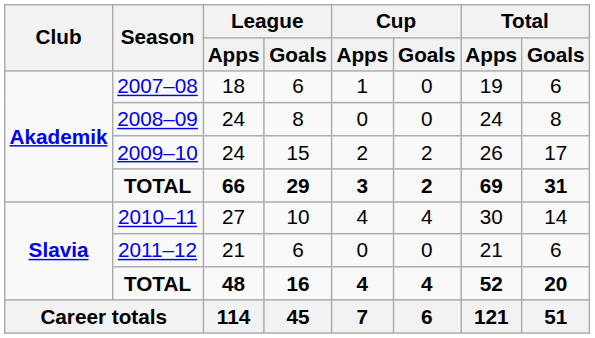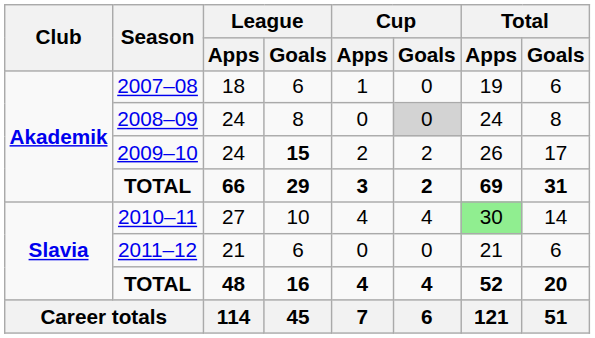(427, 120) no background -> (427, 120) lightgrey background
(298, 153) normal -> (298, 153) bold
(491, 218) no background -> (491, 218) lightgreen background
